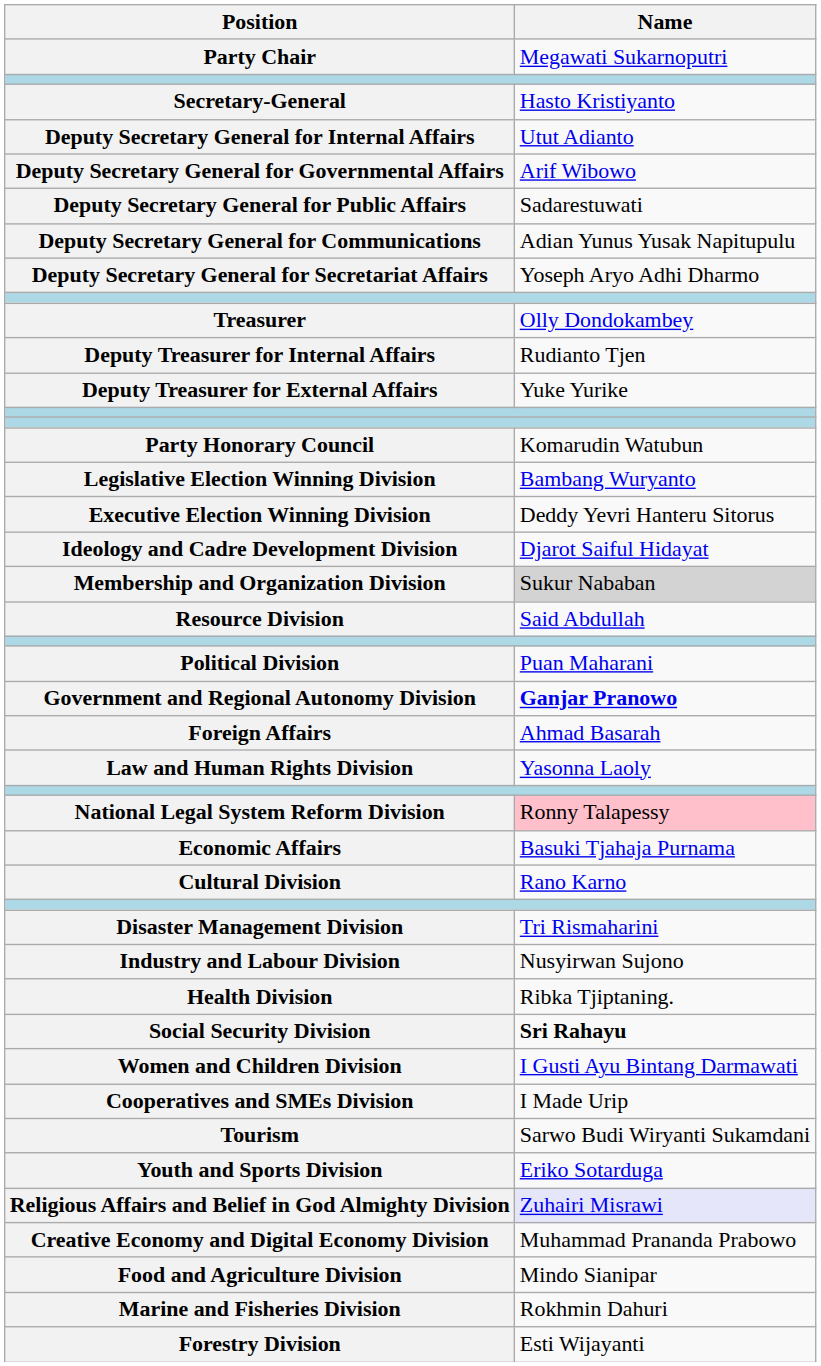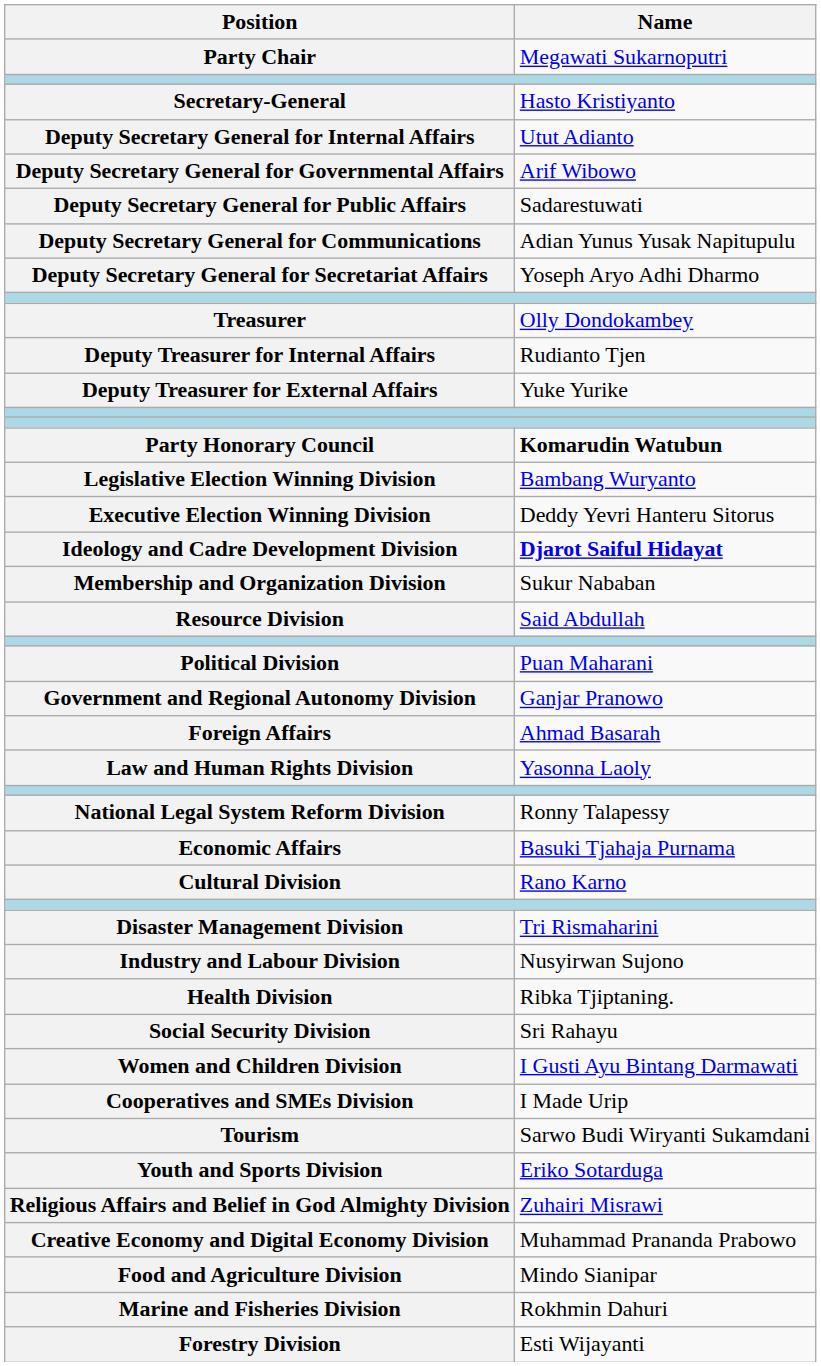(612, 444) normal -> (621, 444) bold
(614, 548) normal -> (621, 548) bold
(588, 583) lightgrey background -> (588, 583) no background
(598, 698) bold -> (591, 698) normal
(595, 812) pink background -> (595, 812) no background
(573, 1031) bold -> (569, 1031) normal
(591, 1205) lavender background -> (591, 1205) no background
